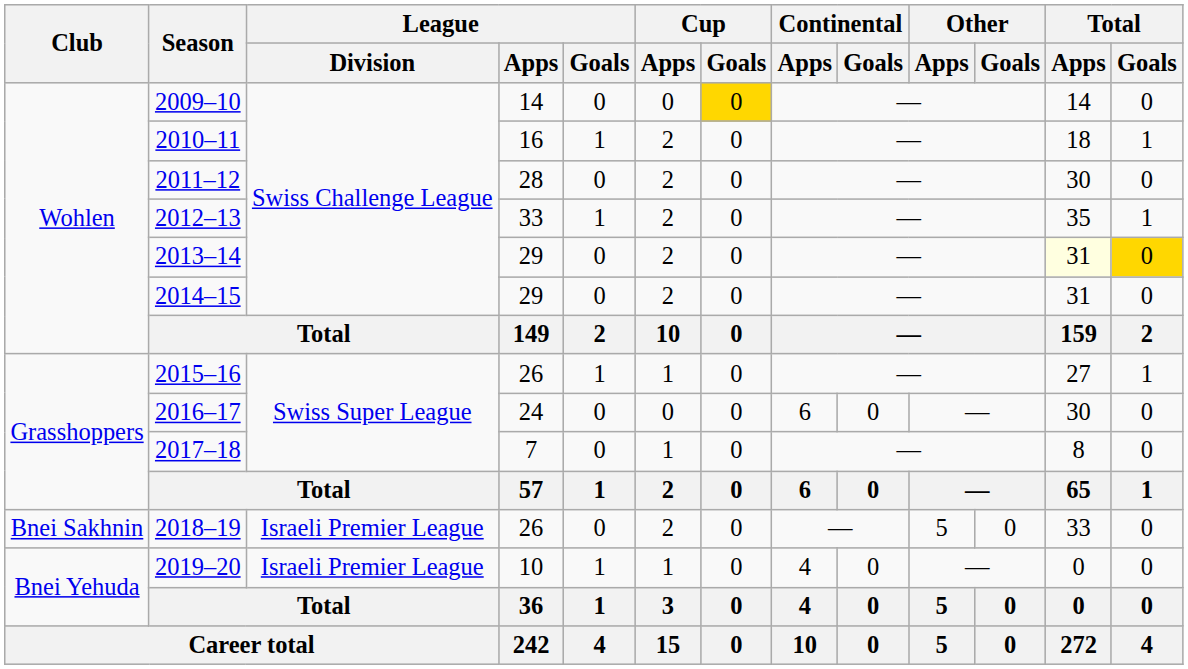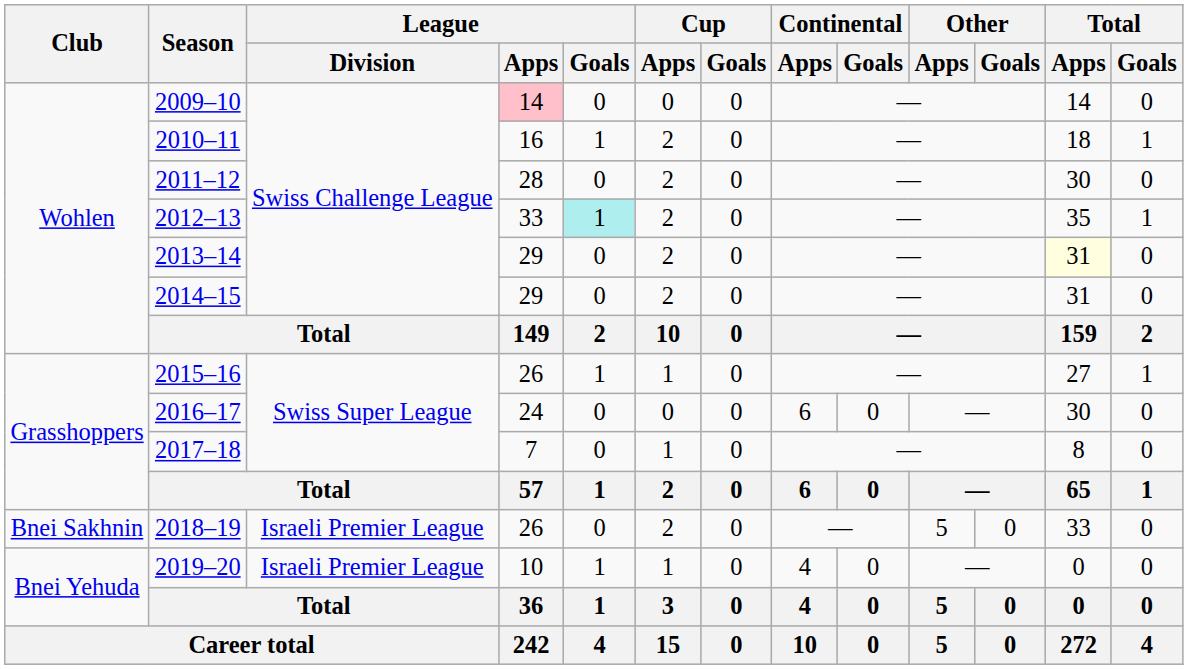(531, 101) no background -> (531, 101) pink background
(736, 101) gold background -> (736, 101) no background
(600, 218) no background -> (600, 218) paleturquoise background
(1147, 256) gold background -> (1147, 256) no background
